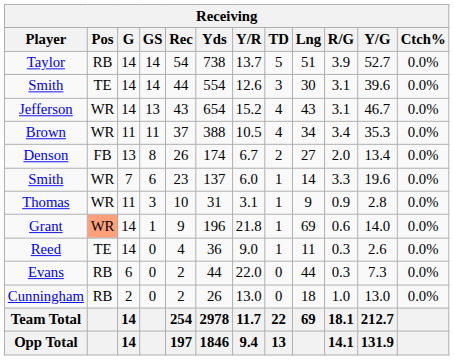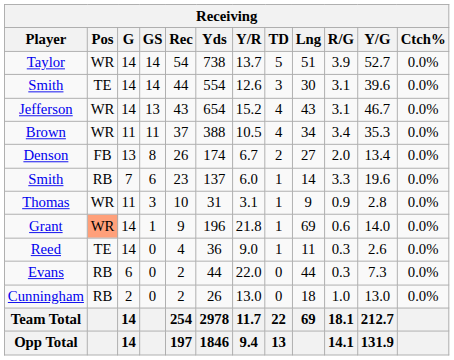(103, 62) RB -> (103, 62) WR
(103, 179) WR -> (103, 179) RB
